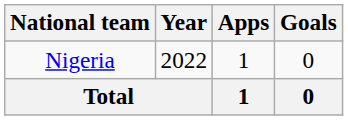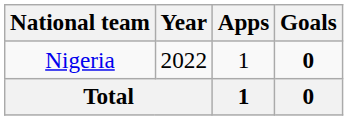(308, 59) normal -> (308, 59) bold
